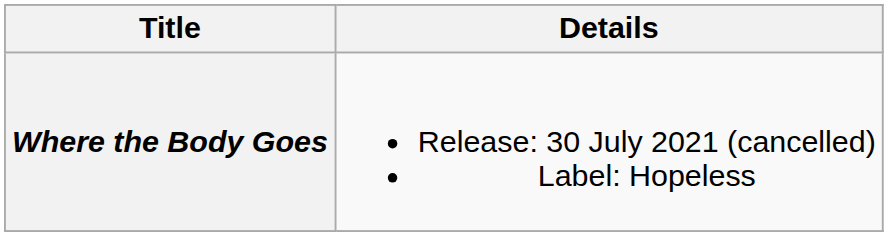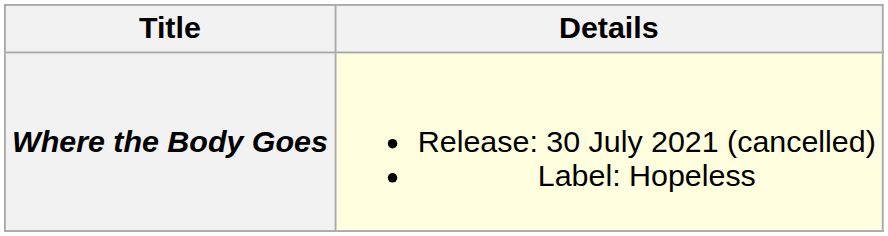(609, 159) no background -> (609, 159) lightyellow background
